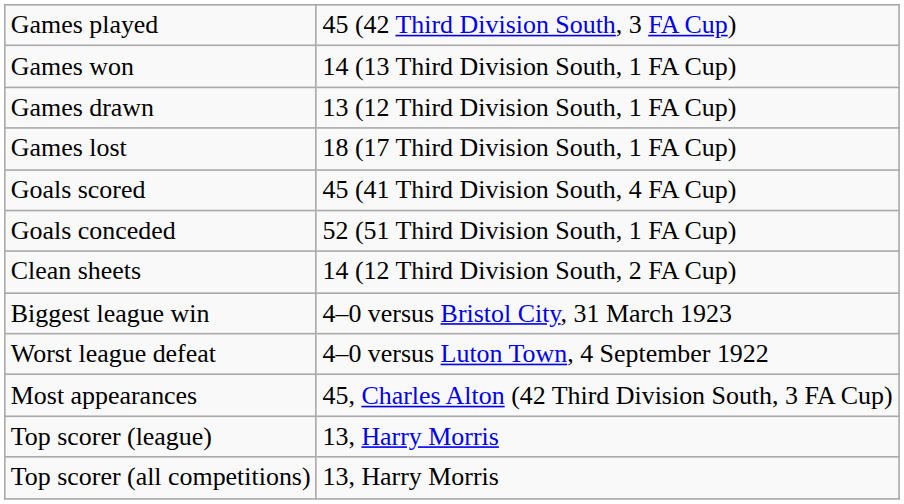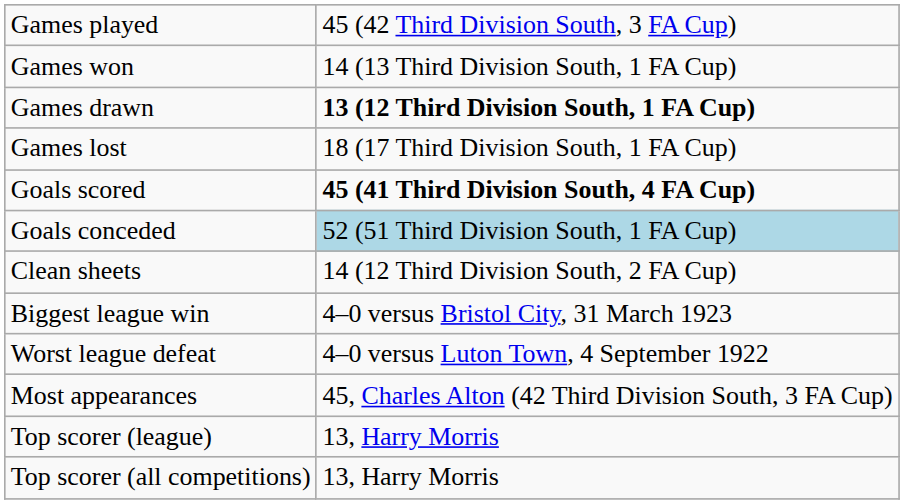(529, 107) normal -> (539, 107) bold
(529, 189) normal -> (539, 189) bold
(529, 230) no background -> (529, 230) lightblue background
